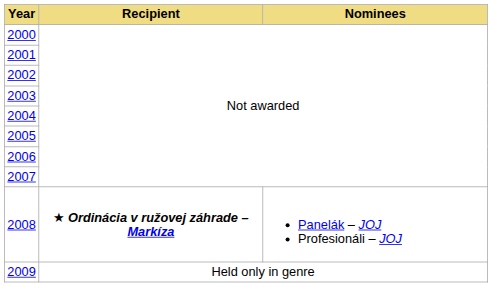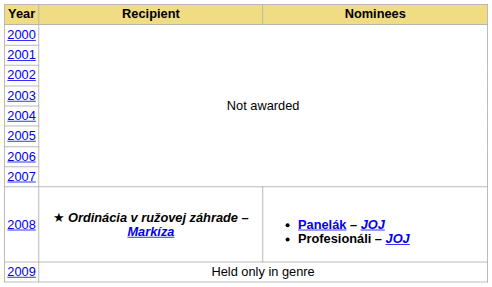(375, 232) normal -> (375, 232) bold
